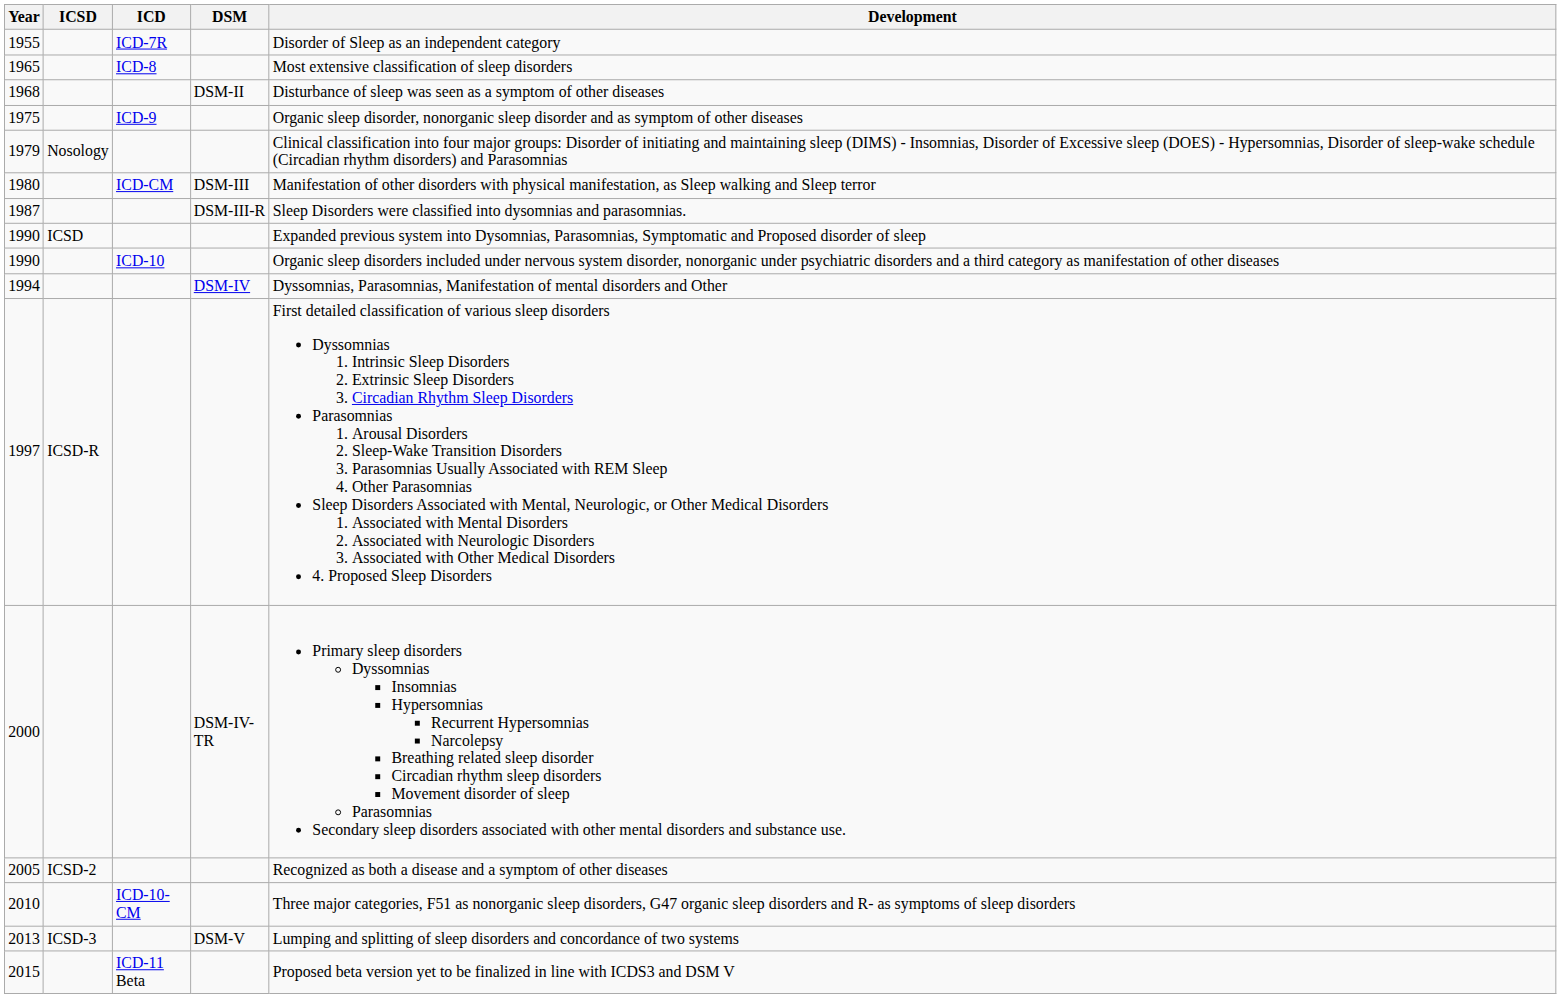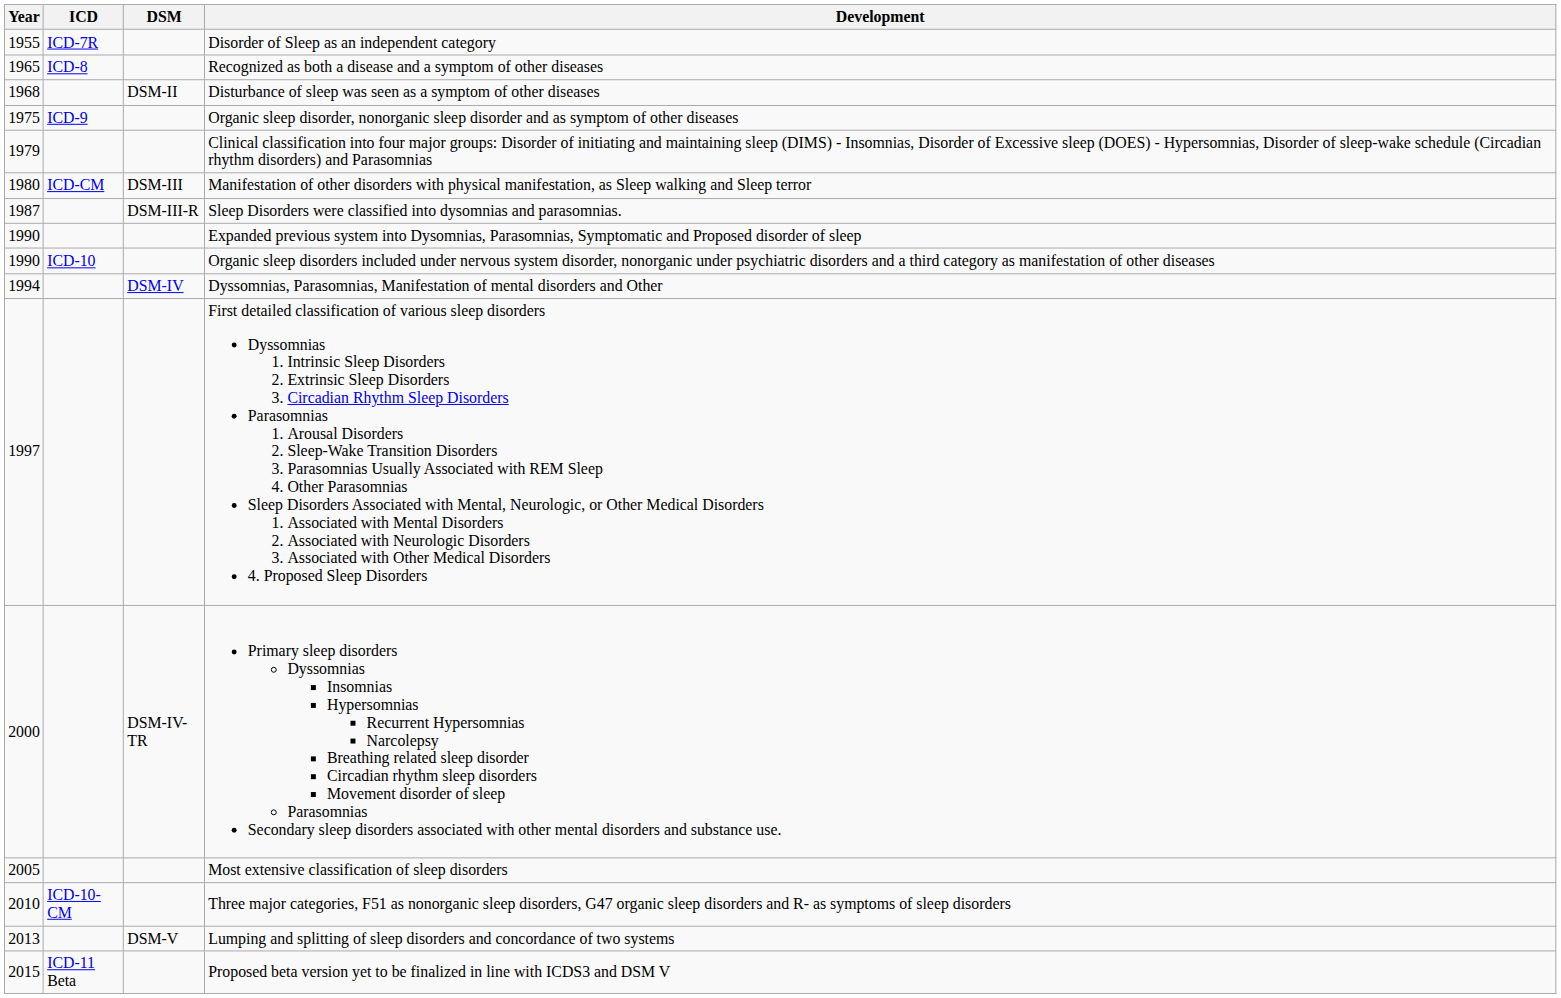- column: (78, 17)
(423, 67) Most extensive classification of sleep disorders -> (406, 67) Recognized as both a disease and a symptom of other diseases
(470, 870) Recognized as both a disease and a symptom of other diseases -> (358, 870) Most extensive classification of sleep disorders
